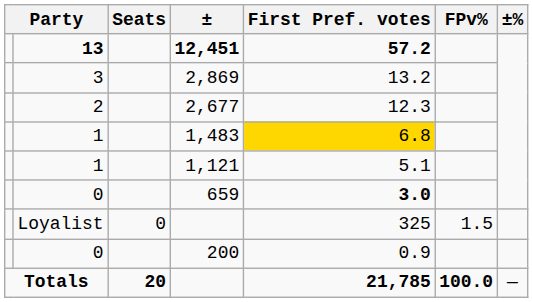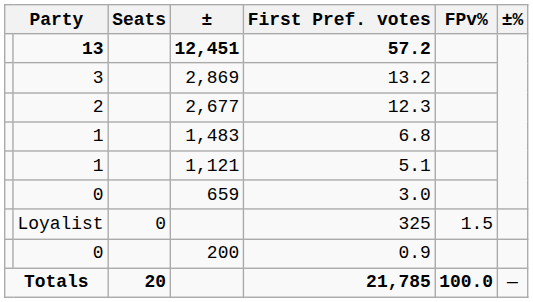(415, 136) gold background -> (415, 136) no background
(415, 195) bold -> (415, 195) normal
